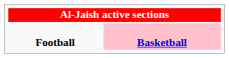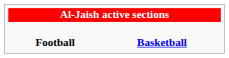(162, 42) pink background -> (162, 42) no background
